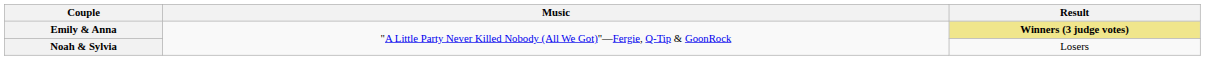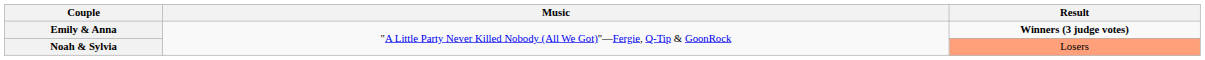(1075, 30) khaki background -> (1075, 30) no background
(1075, 47) no background -> (1075, 47) lightsalmon background
